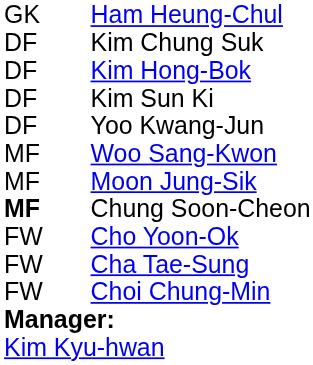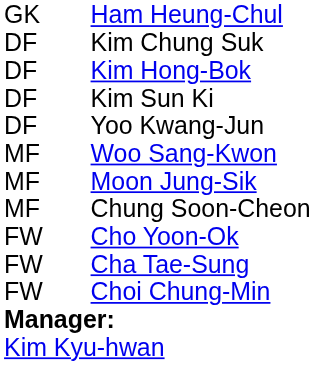(22, 209) bold -> (22, 209) normal
